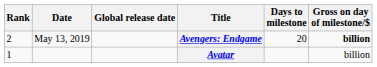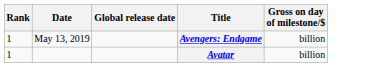- column: (287, 17)
(9, 39) 2 -> (9, 39) 1
(356, 39) bold -> (312, 39) normal
